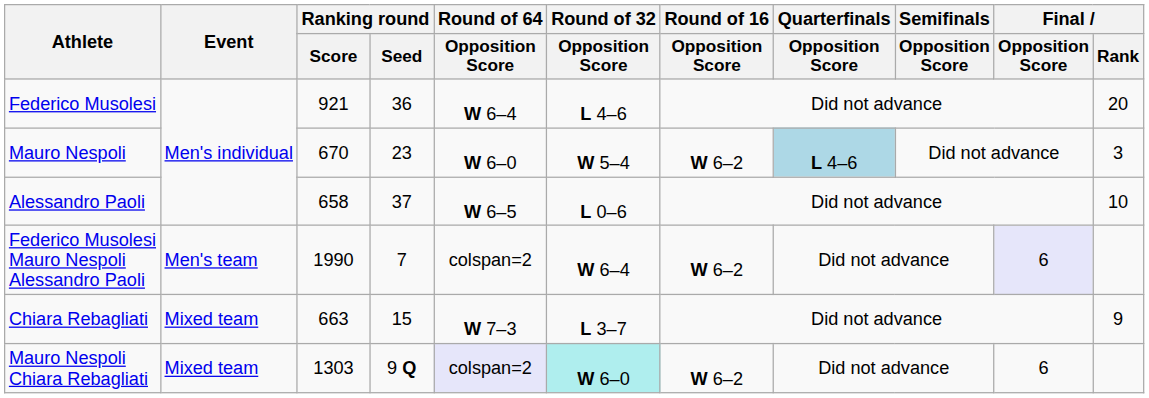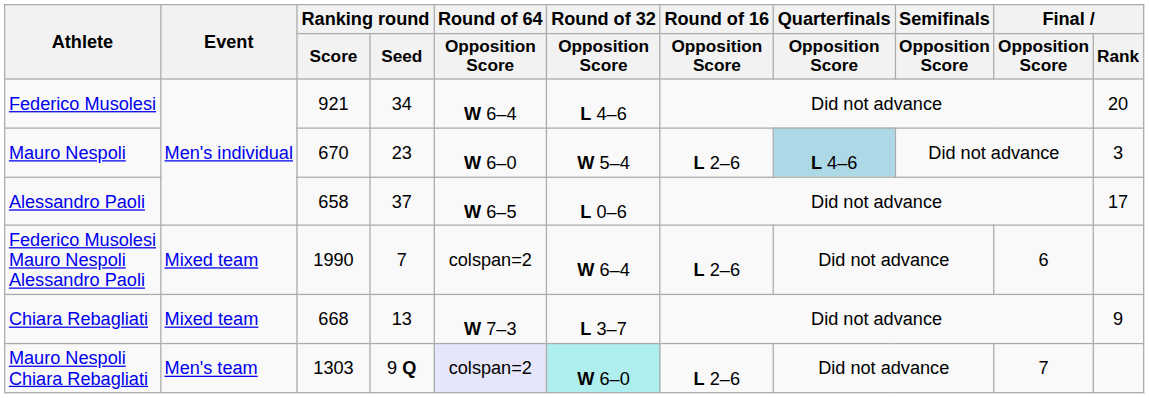(402, 104) 36 -> (402, 104) 34
(717, 163) W 6–2 -> (717, 163) L 2–6
(1118, 202) 10 -> (1118, 202) 17
(211, 261) Men's team -> (211, 261) Mixed team
(717, 271) W 6–2 -> (717, 271) L 2–6
(1043, 261) lavender background -> (1043, 261) no background
(333, 320) 663 -> (333, 320) 668
(402, 320) 15 -> (402, 320) 13
(211, 368) Mixed team -> (211, 368) Men's team
(717, 378) W 6–2 -> (717, 378) L 2–6
(1043, 368) 6 -> (1043, 368) 7
